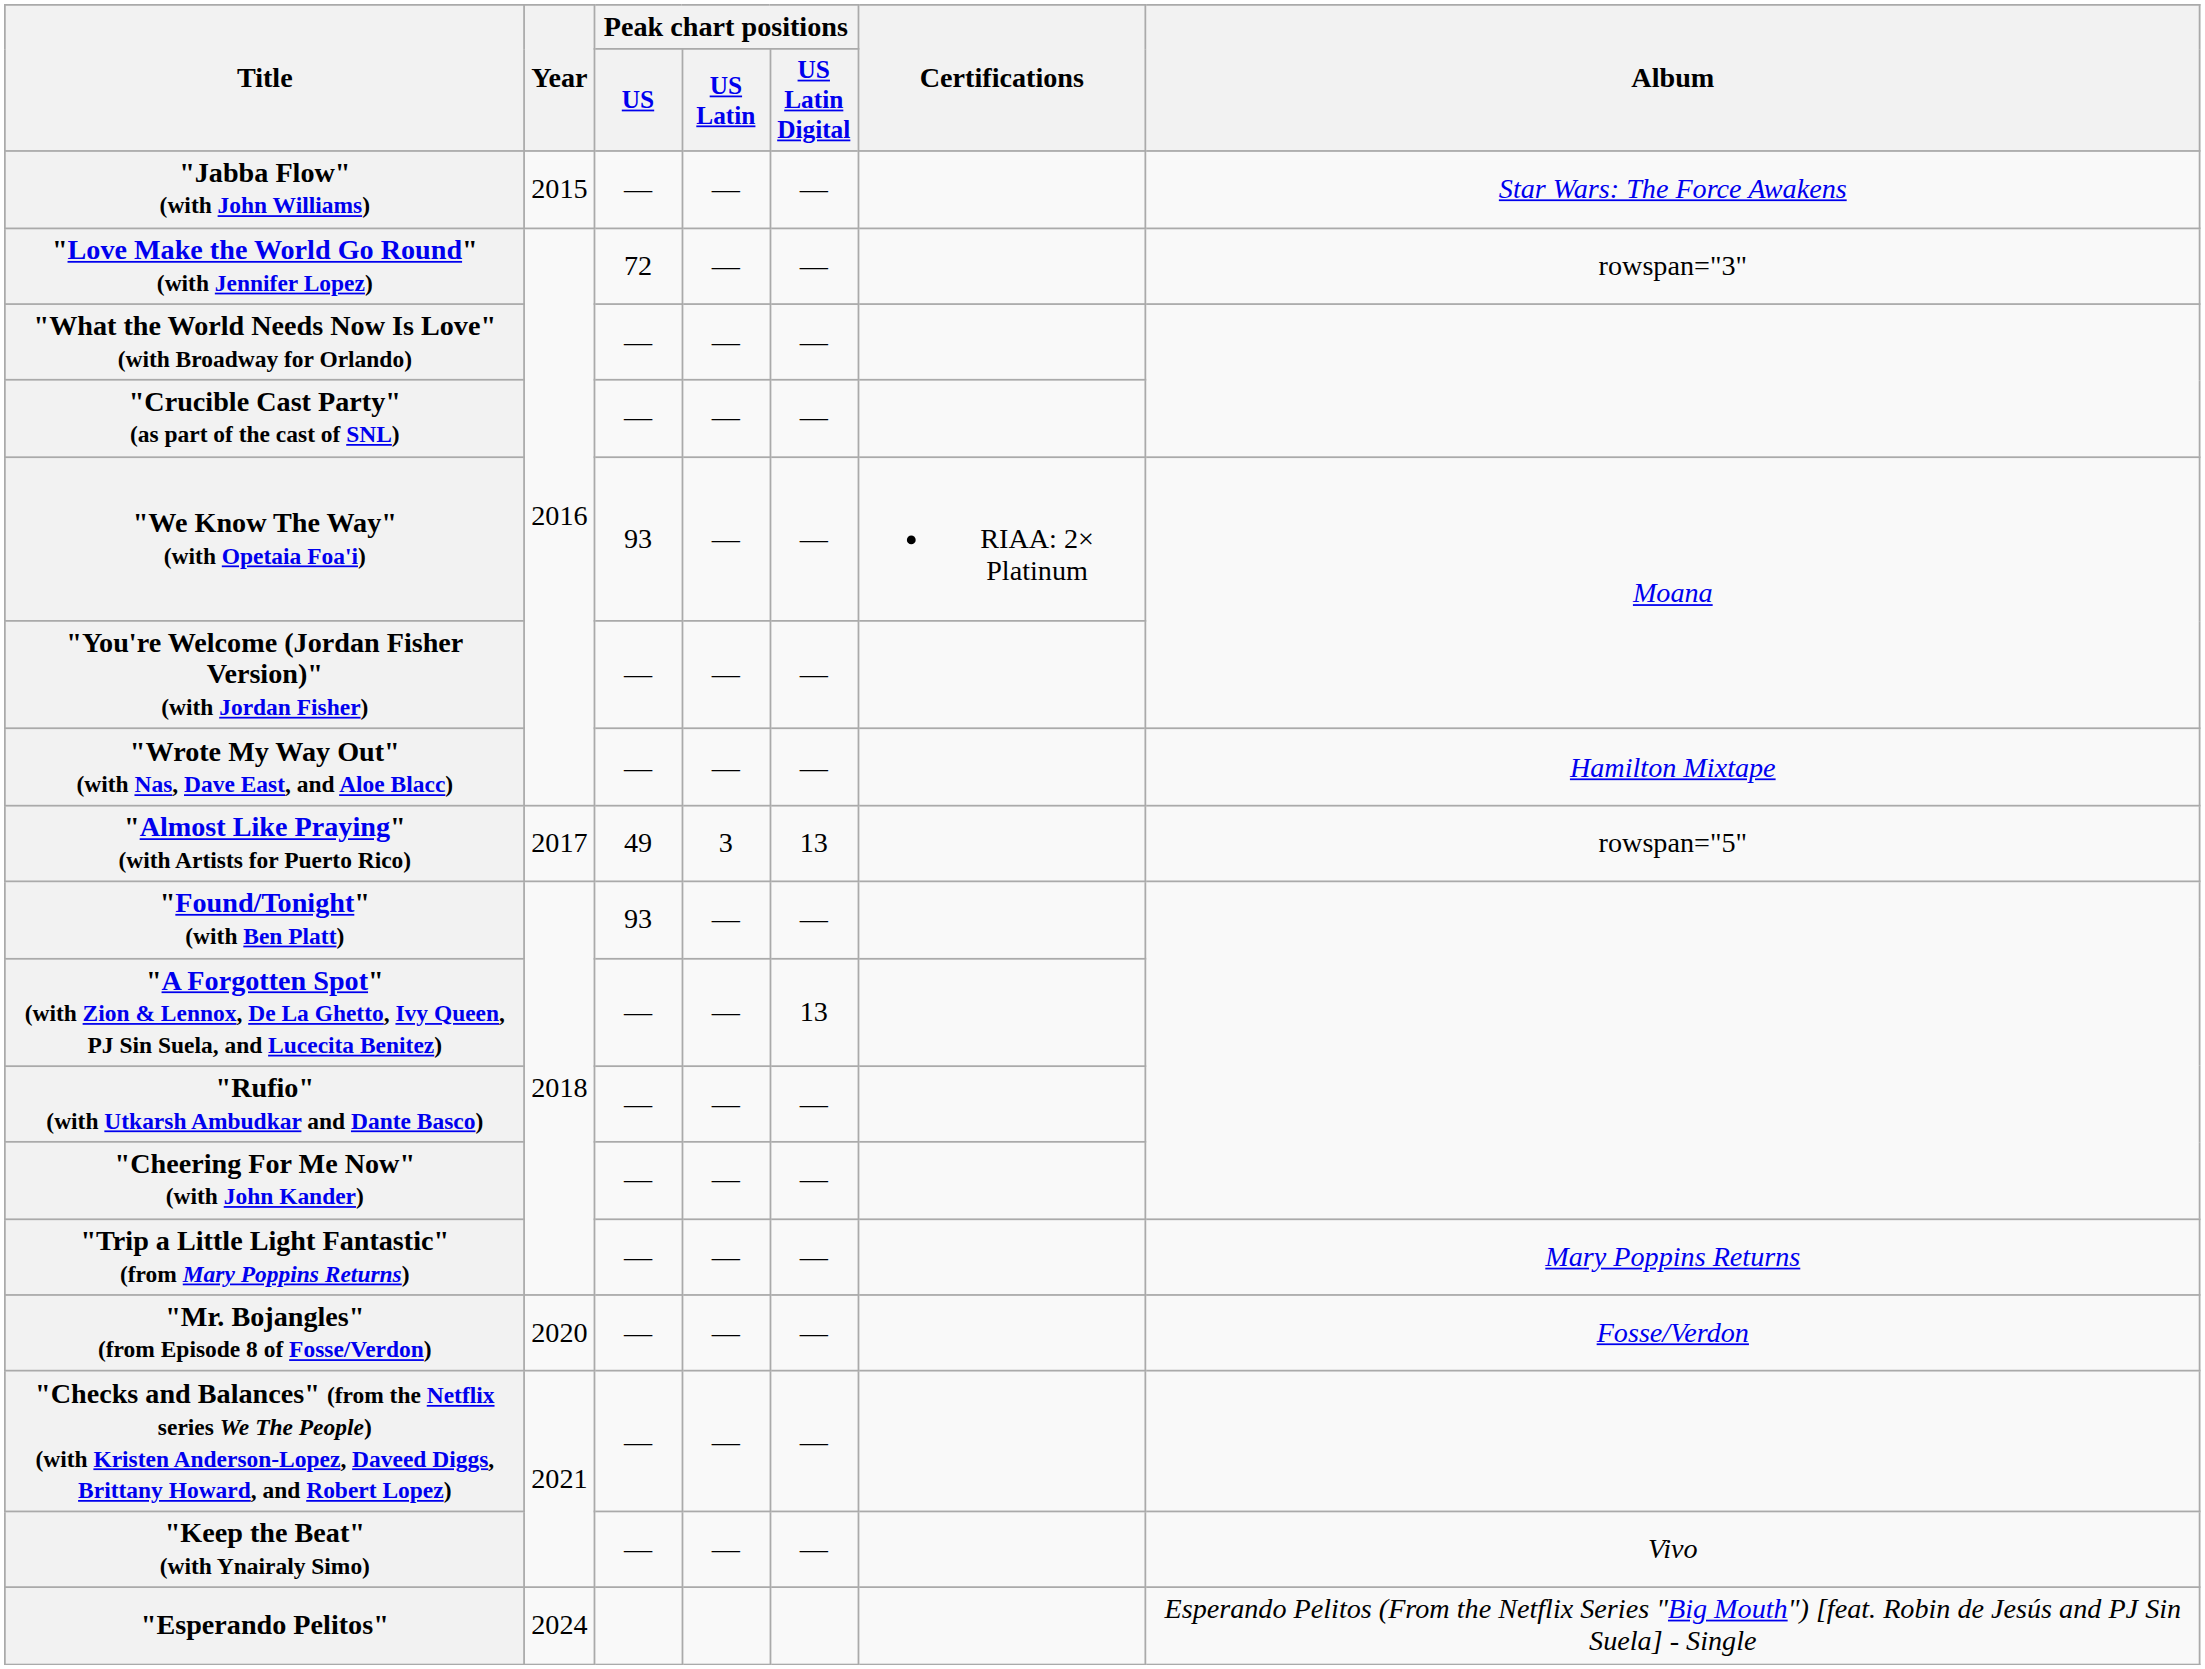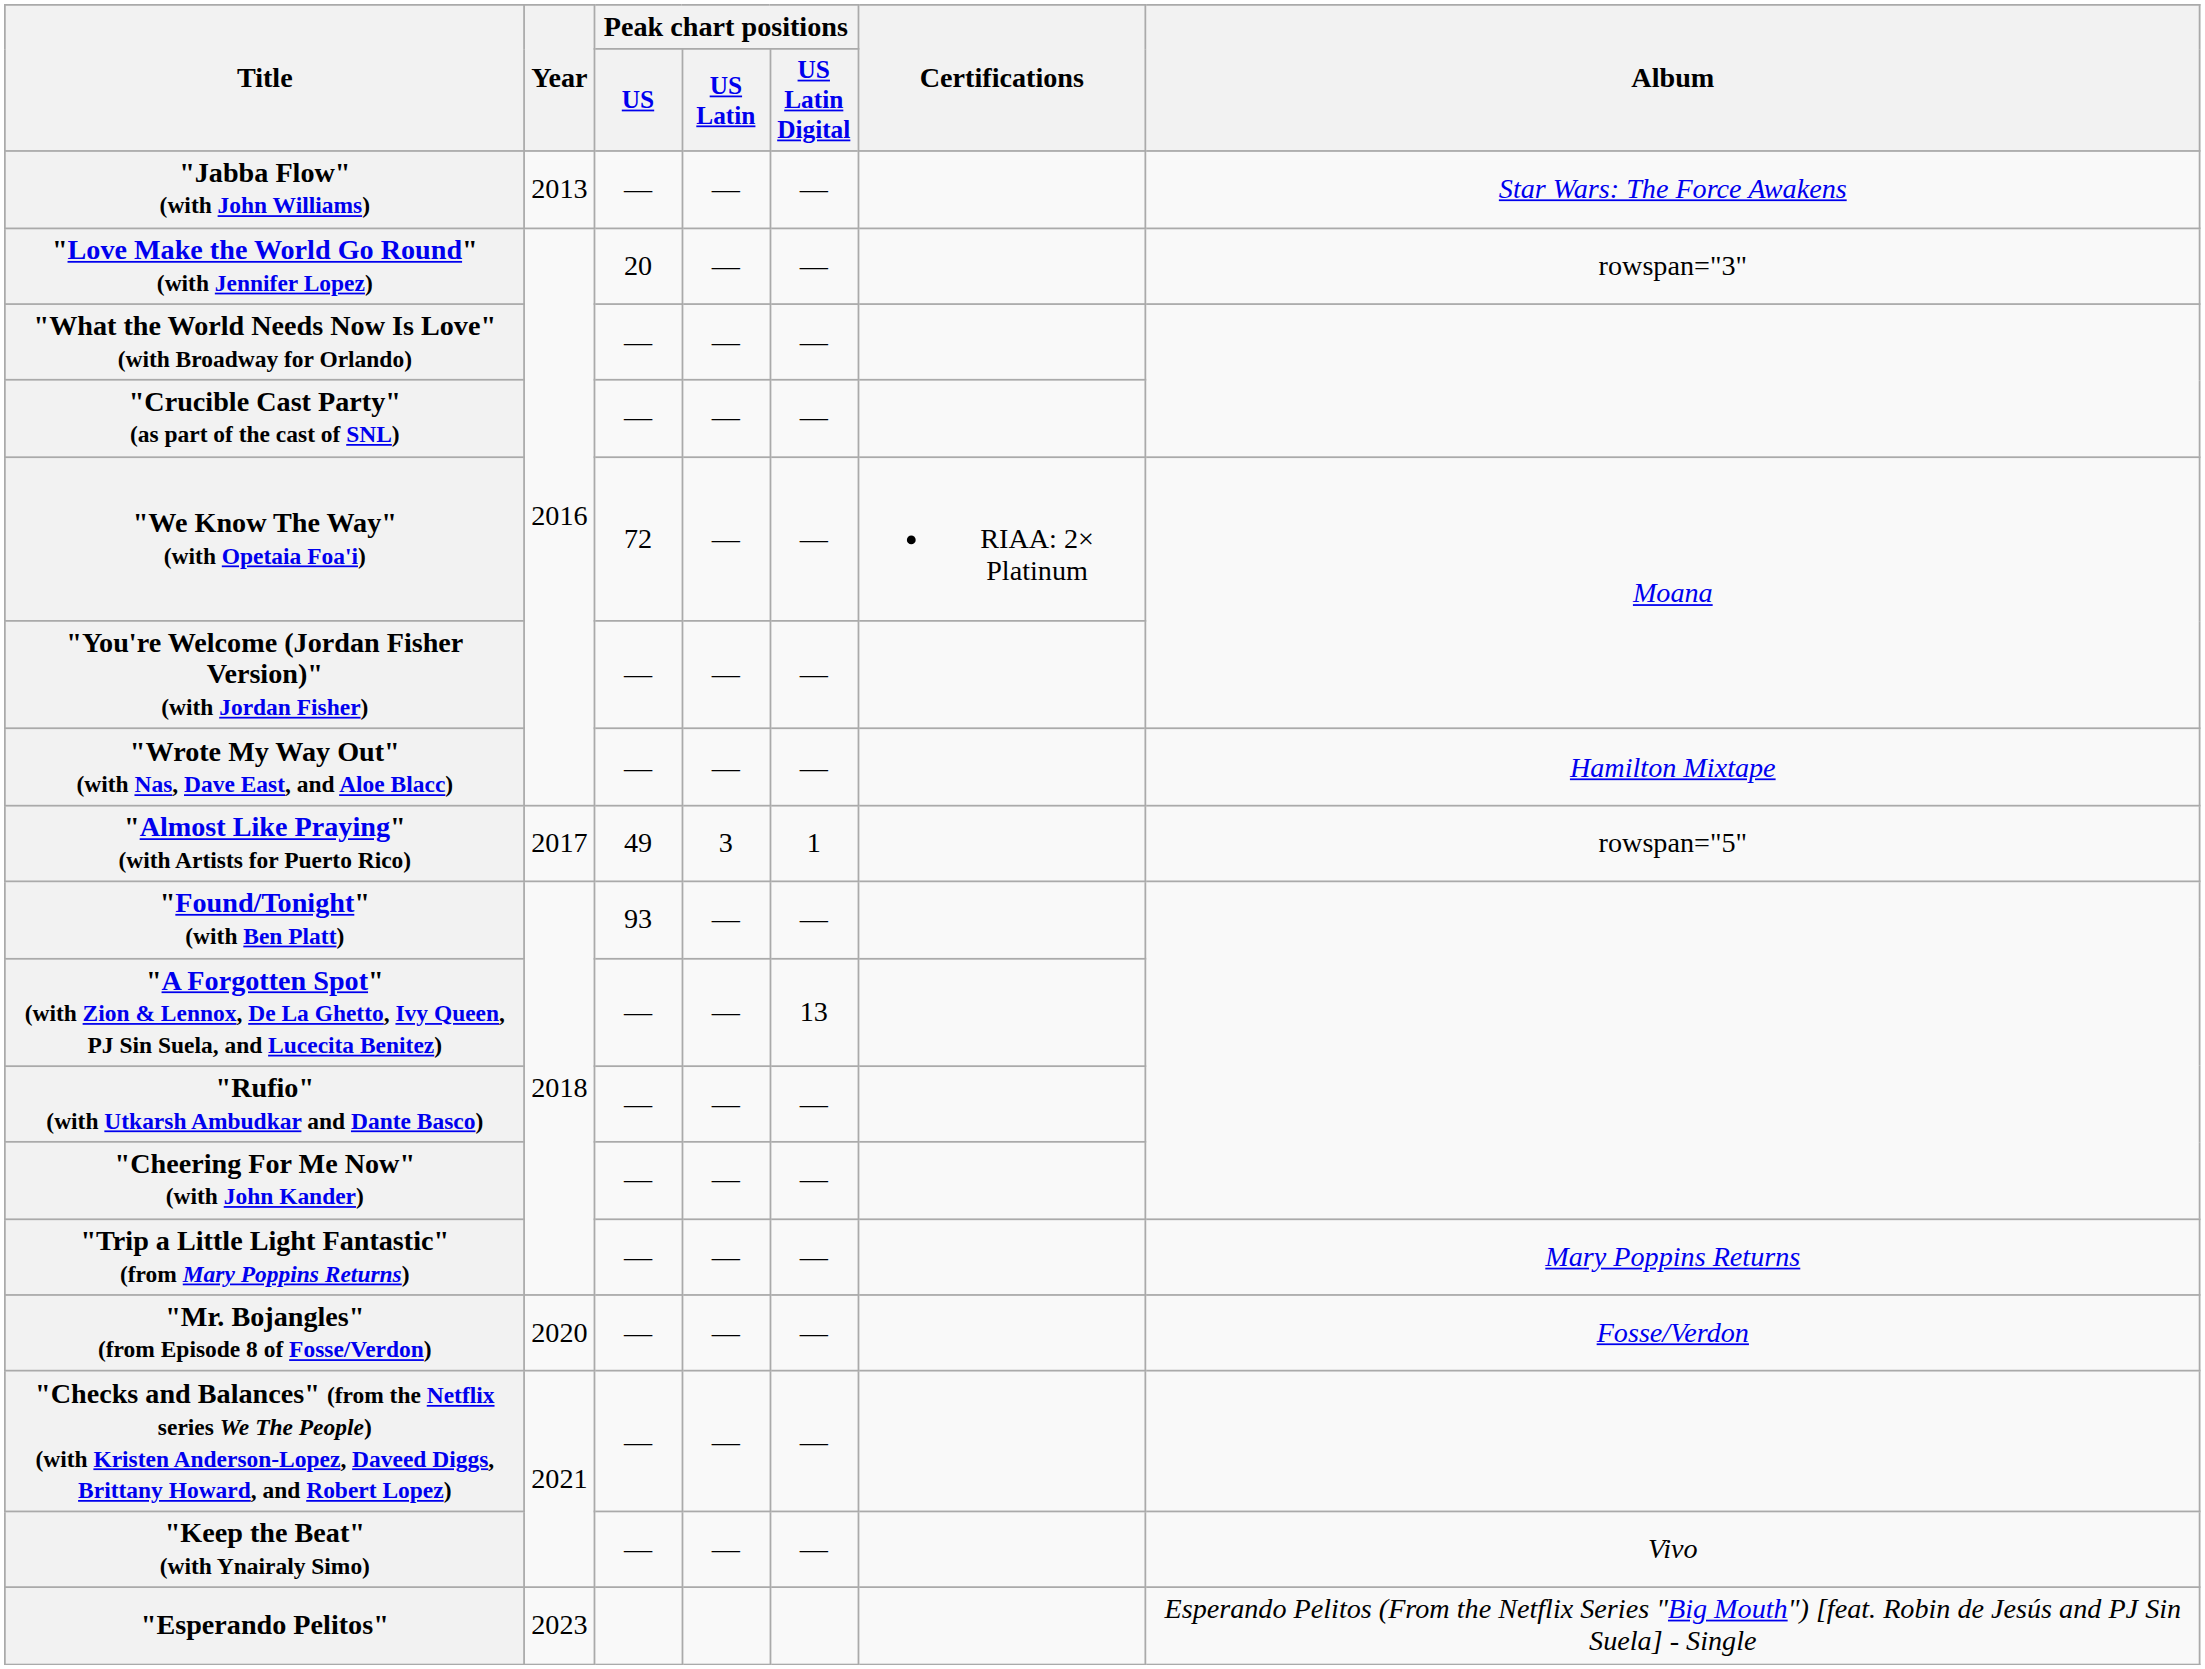(559, 188) 2015 -> (559, 188) 2013
(638, 265) 72 -> (638, 265) 20
(638, 538) 93 -> (638, 538) 72
(814, 843) 13 -> (814, 843) 1
(559, 1625) 2024 -> (559, 1625) 2023
